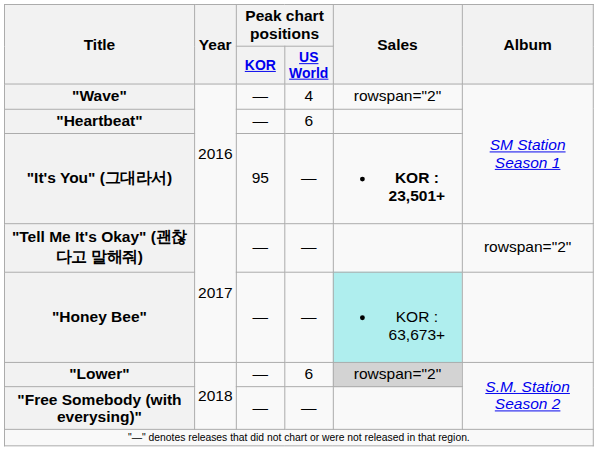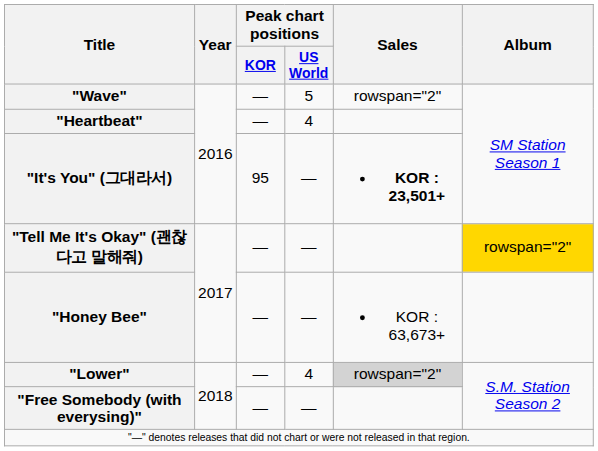(309, 96) 4 -> (309, 96) 5
(309, 121) 6 -> (309, 121) 4
(528, 247) no background -> (528, 247) gold background
(397, 326) paleturquoise background -> (397, 326) no background
(309, 374) 6 -> (309, 374) 4
